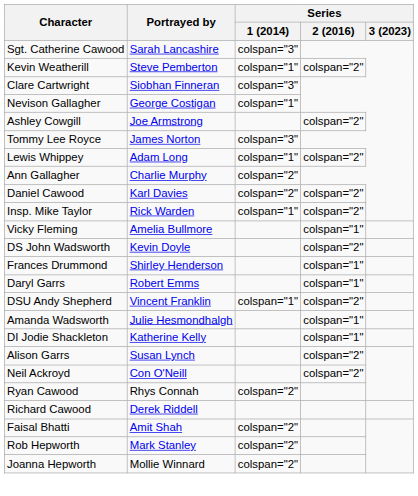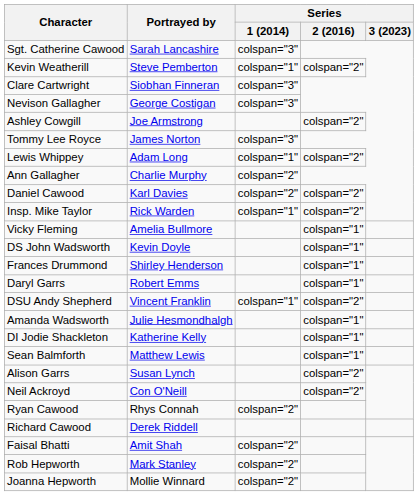(268, 103) colspan="1" -> (268, 103) colspan="3"
(333, 247) colspan="2" -> (333, 247) colspan="1"
+ row: (46, 355)
